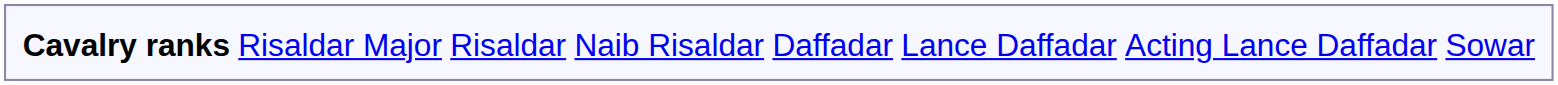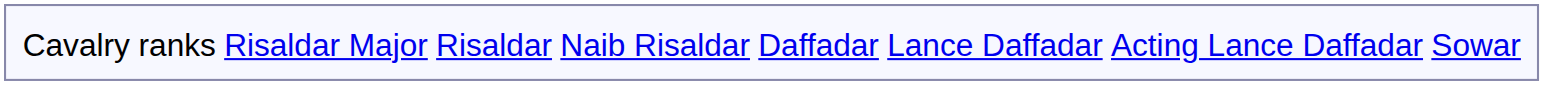(126, 45) bold -> (119, 45) normal
